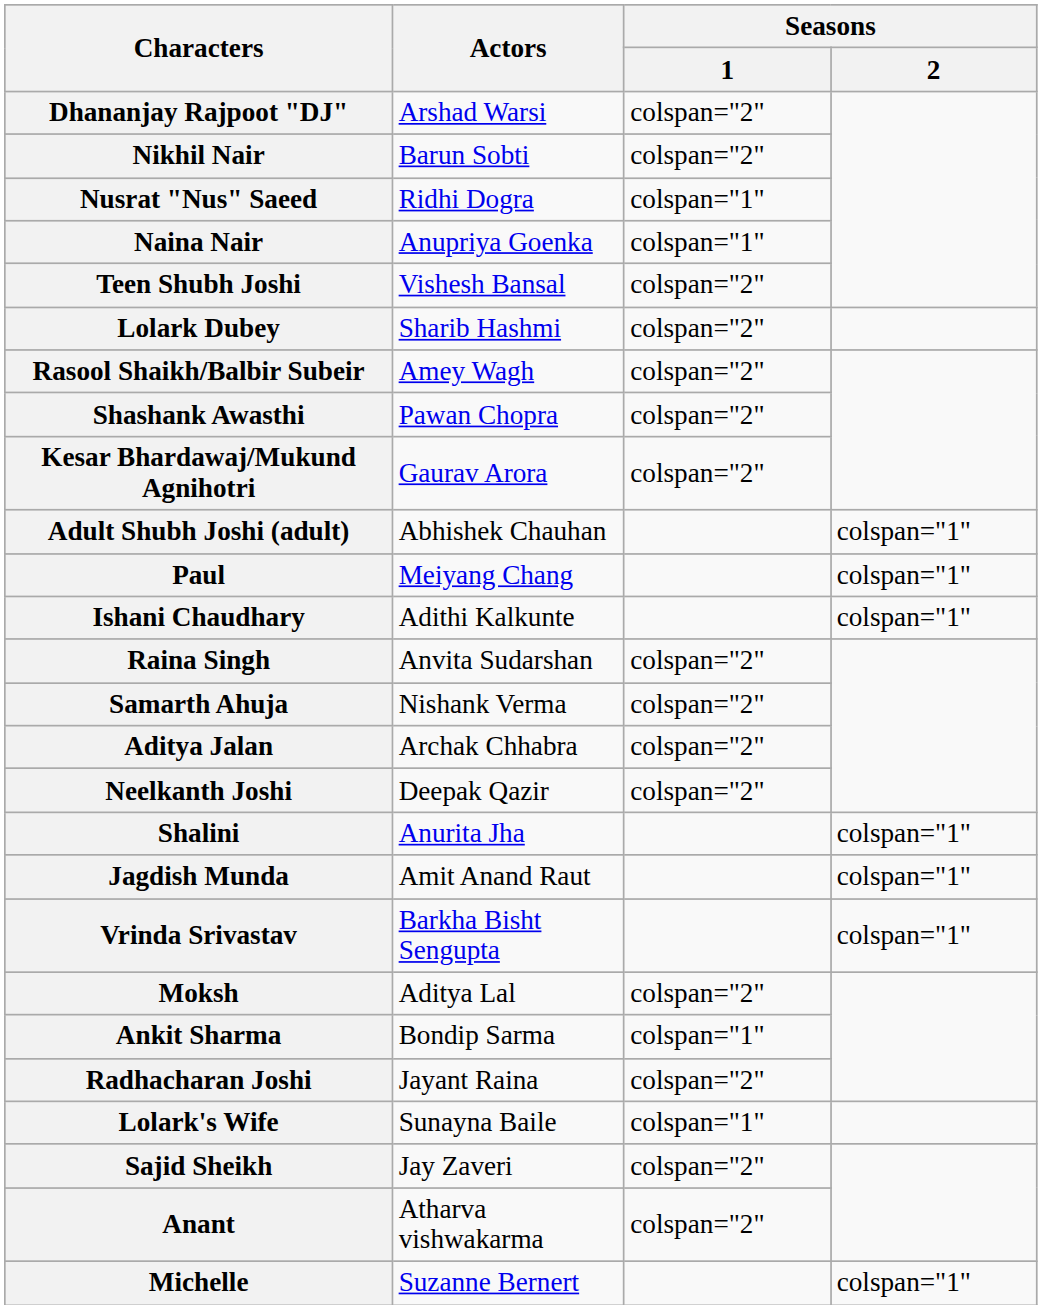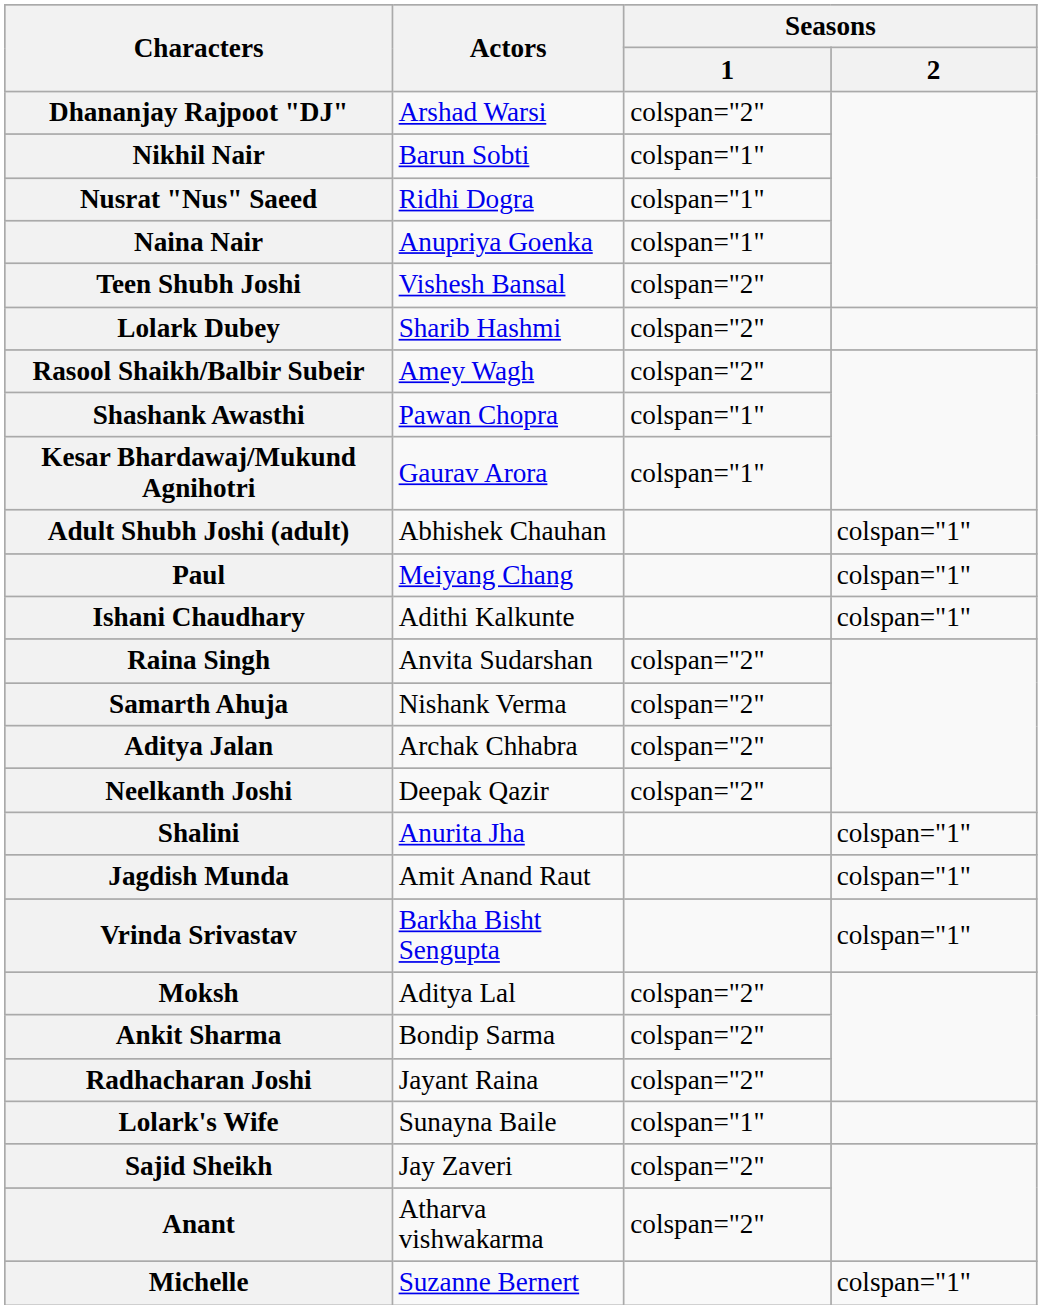(697, 155) colspan="2" -> (697, 155) colspan="1"
(697, 414) colspan="2" -> (697, 414) colspan="1"
(697, 472) colspan="2" -> (697, 472) colspan="1"
(697, 1036) colspan="1" -> (697, 1036) colspan="2"
